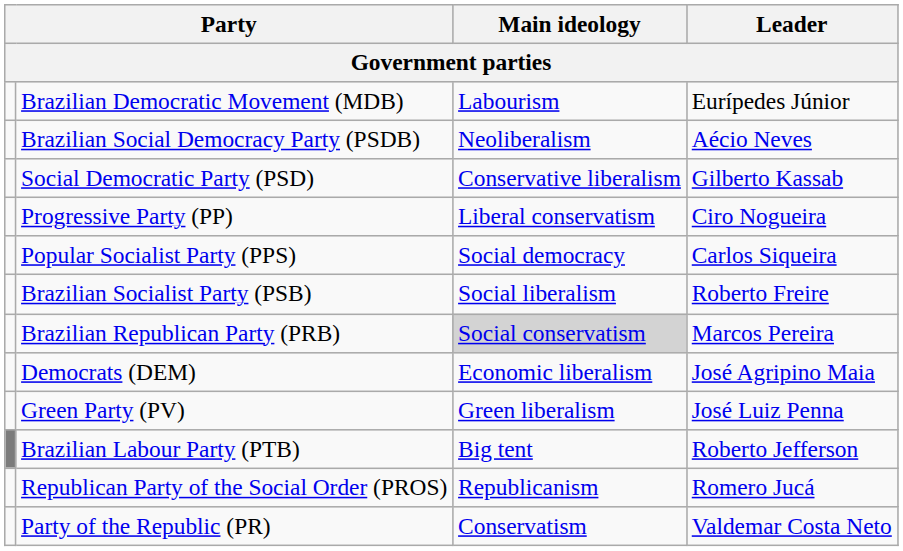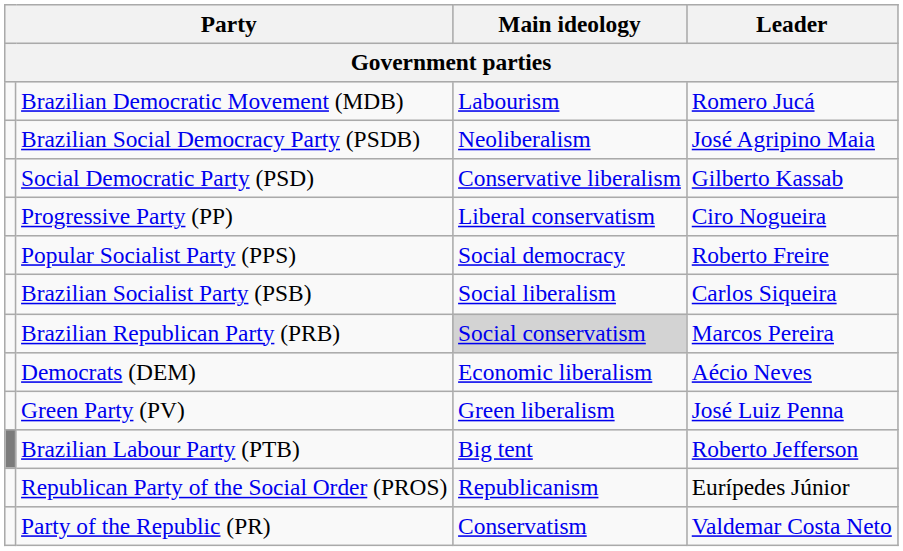(771, 101) Eurípedes Júnior -> (753, 101) Romero Jucá
(752, 139) Aécio Neves -> (783, 139) José Agripino Maia
(764, 255) Carlos Siqueira -> (760, 255) Roberto Freire
(760, 294) Roberto Freire -> (764, 294) Carlos Siqueira
(783, 371) José Agripino Maia -> (752, 371) Aécio Neves
(753, 487) Romero Jucá -> (771, 487) Eurípedes Júnior
